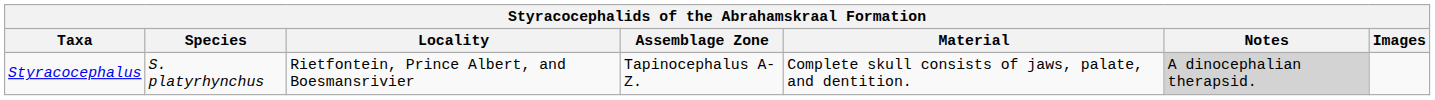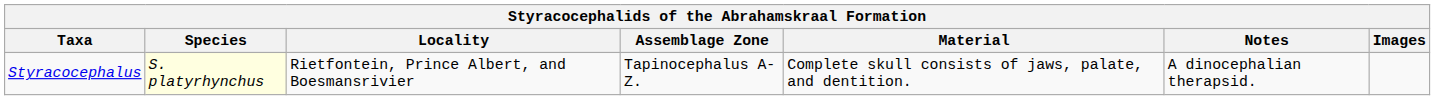(206, 74) no background -> (206, 74) lightyellow background
(1234, 74) lightgrey background -> (1234, 74) no background
